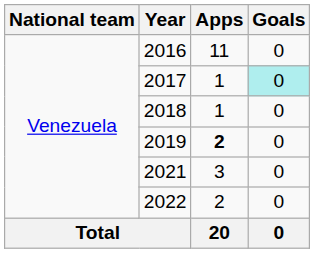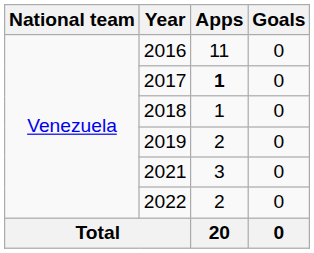(219, 80) normal -> (219, 80) bold
(279, 80) paleturquoise background -> (279, 80) no background
(219, 141) bold -> (219, 141) normal
